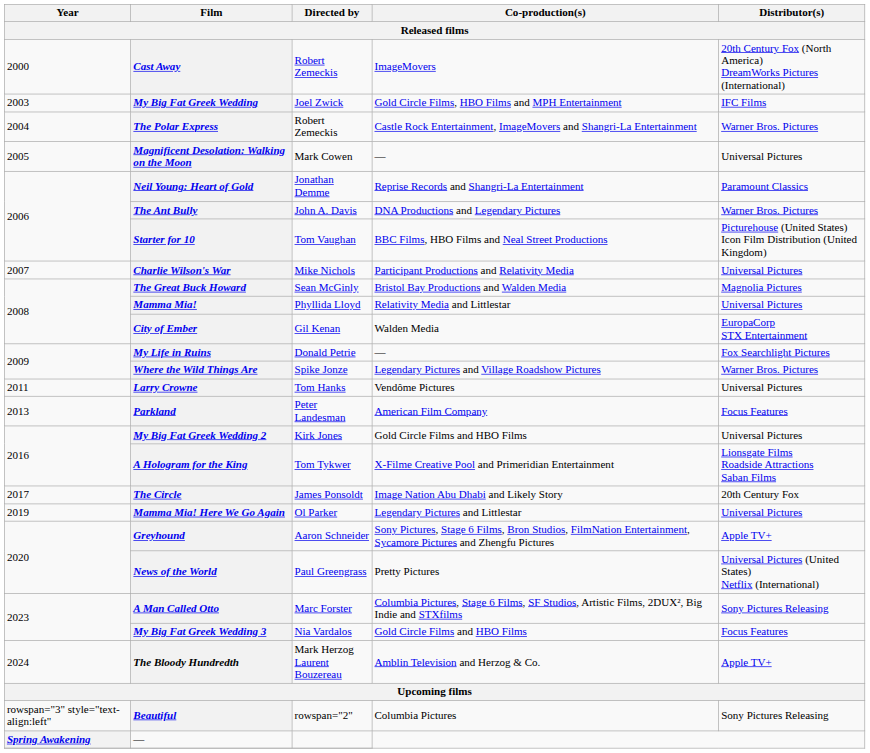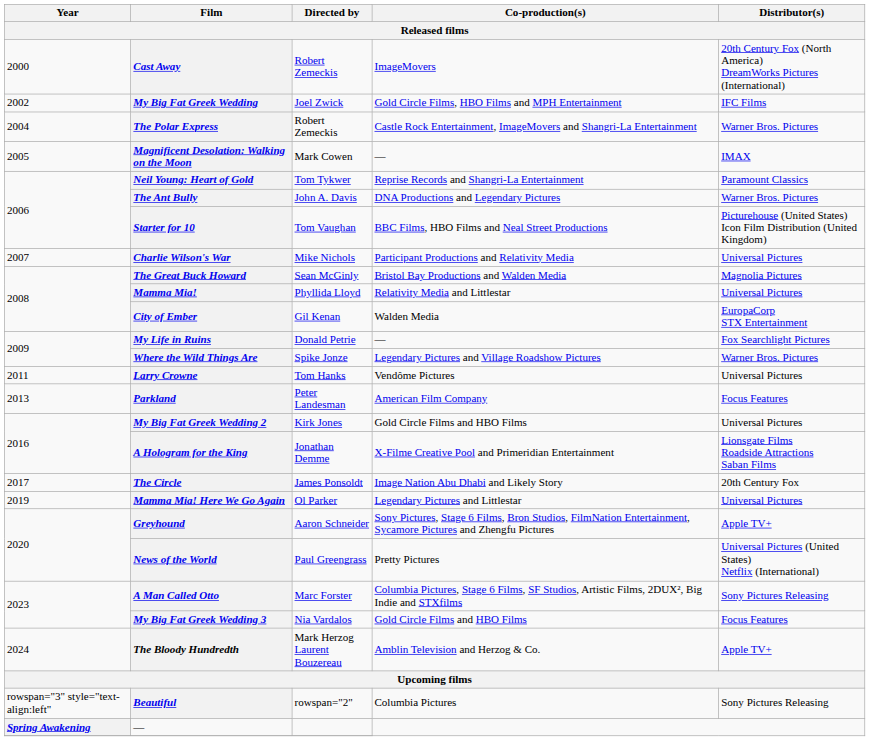(18, 103) 2003 -> (18, 103) 2002
(762, 156) Universal Pictures -> (736, 156) IMAX
(314, 186) Jonathan Demme -> (323, 180) Tom Tykwer
(323, 465) Tom Tykwer -> (314, 452) Jonathan Demme
